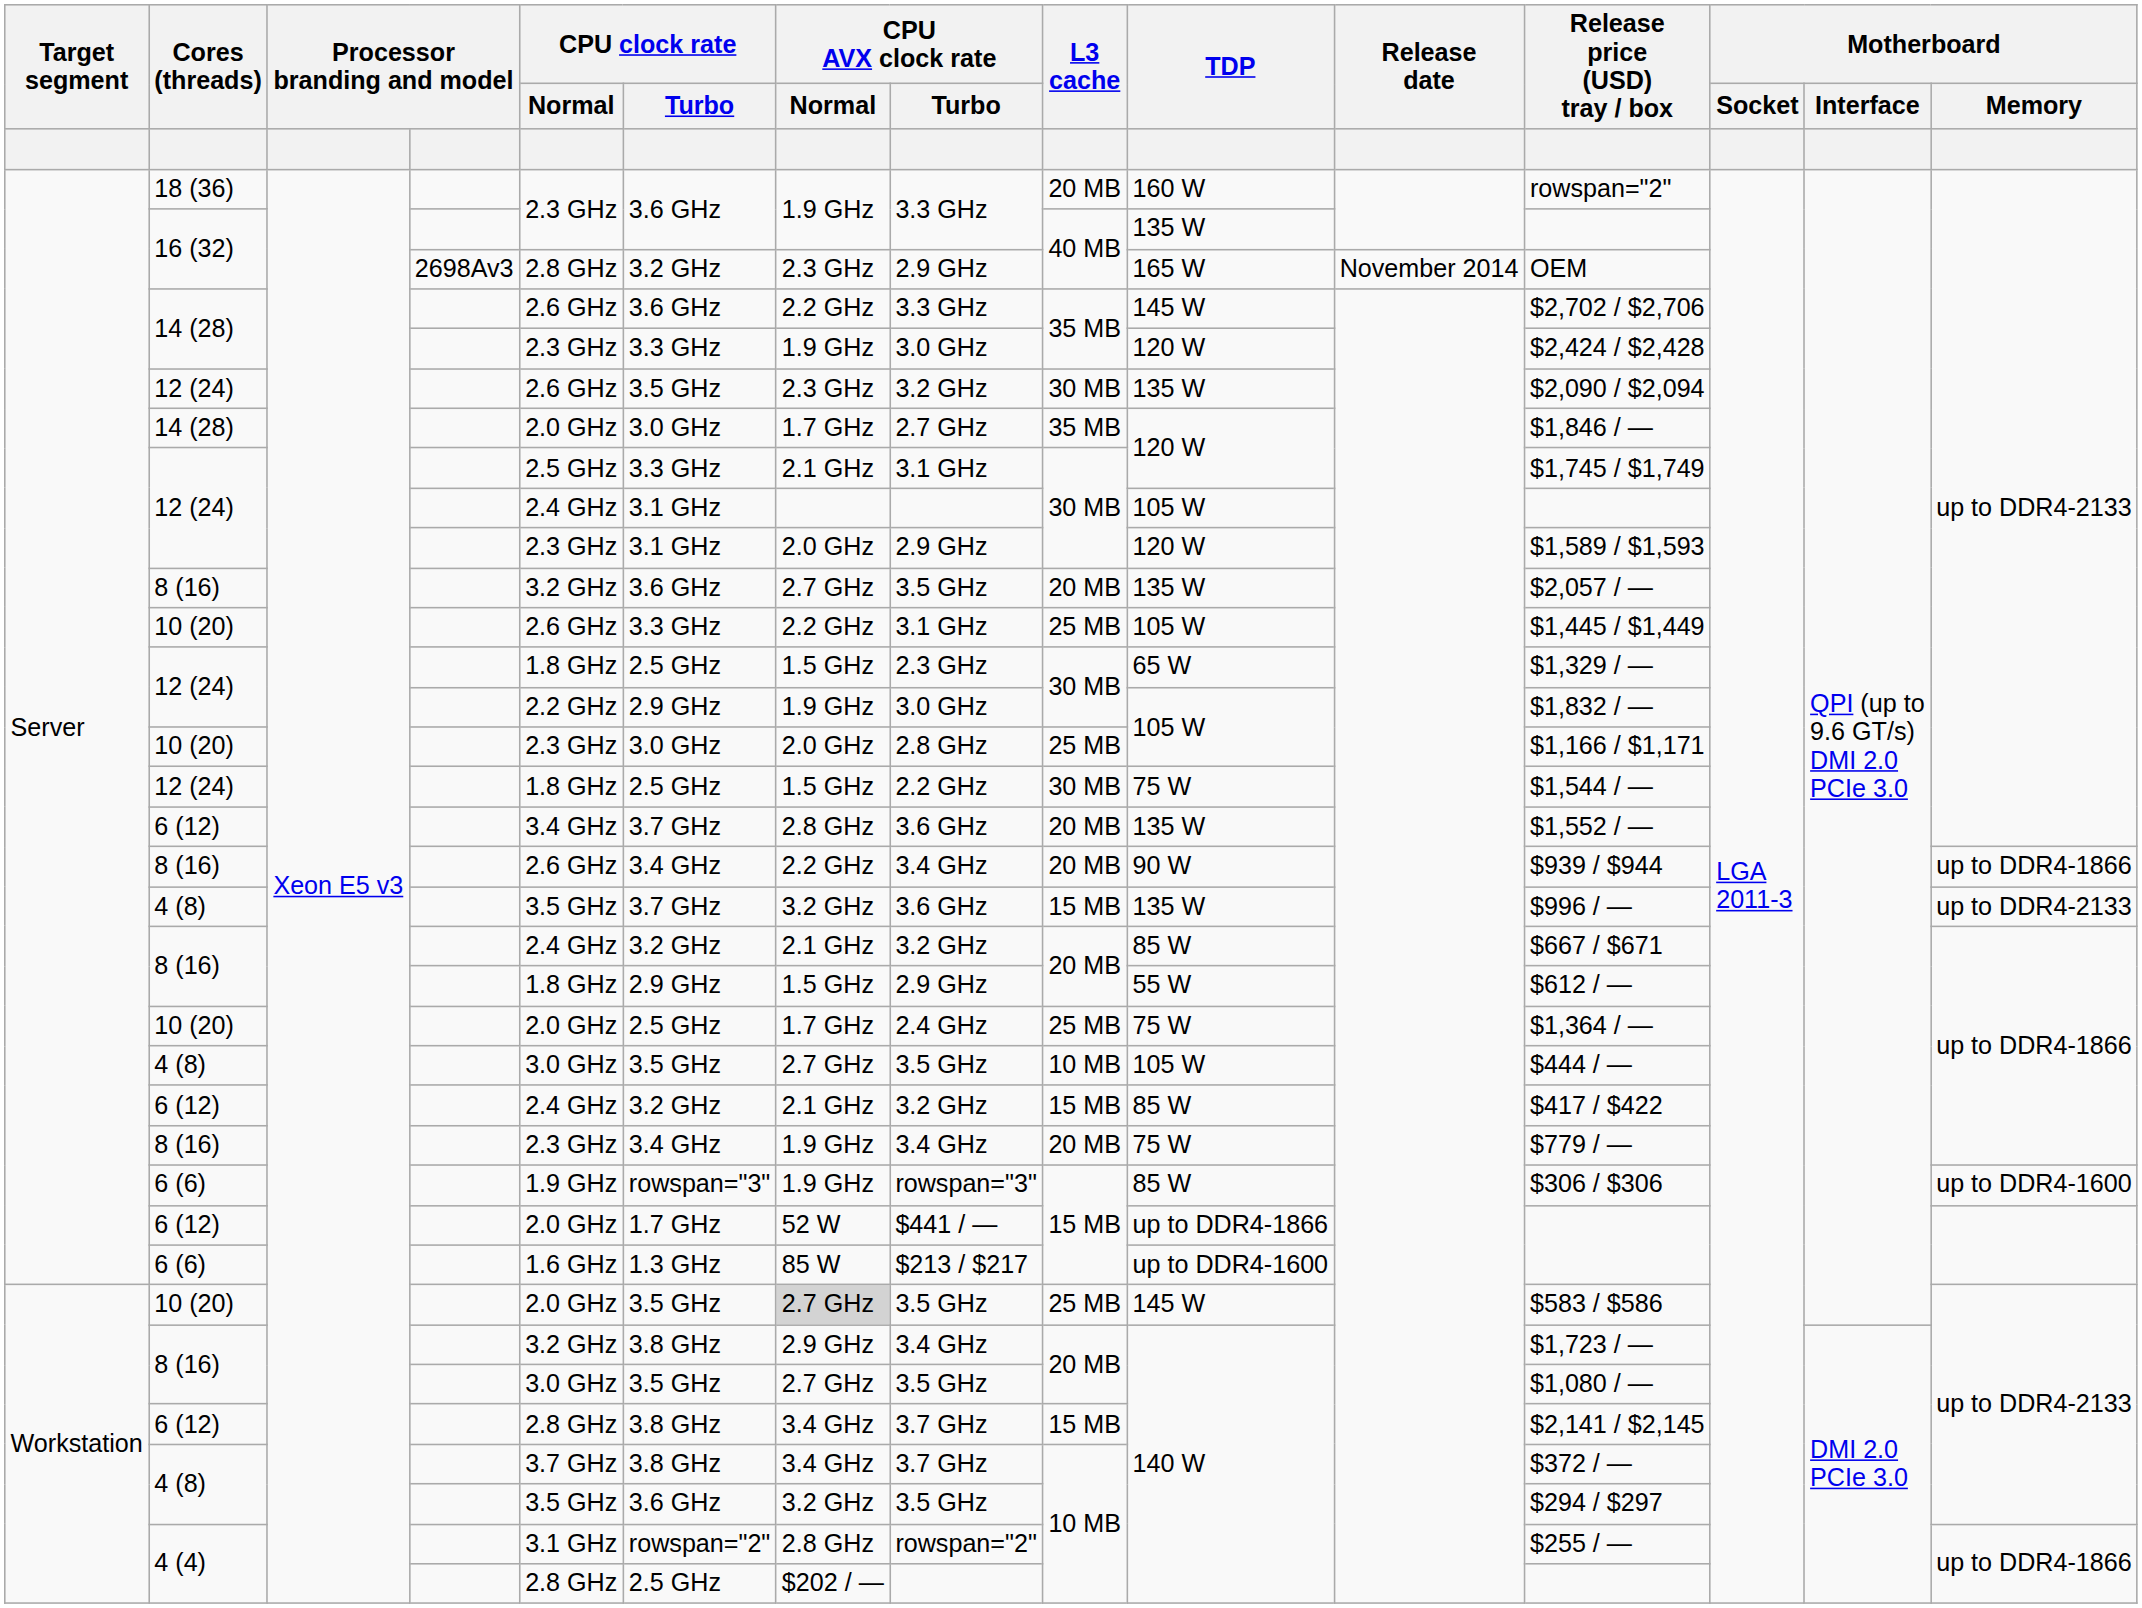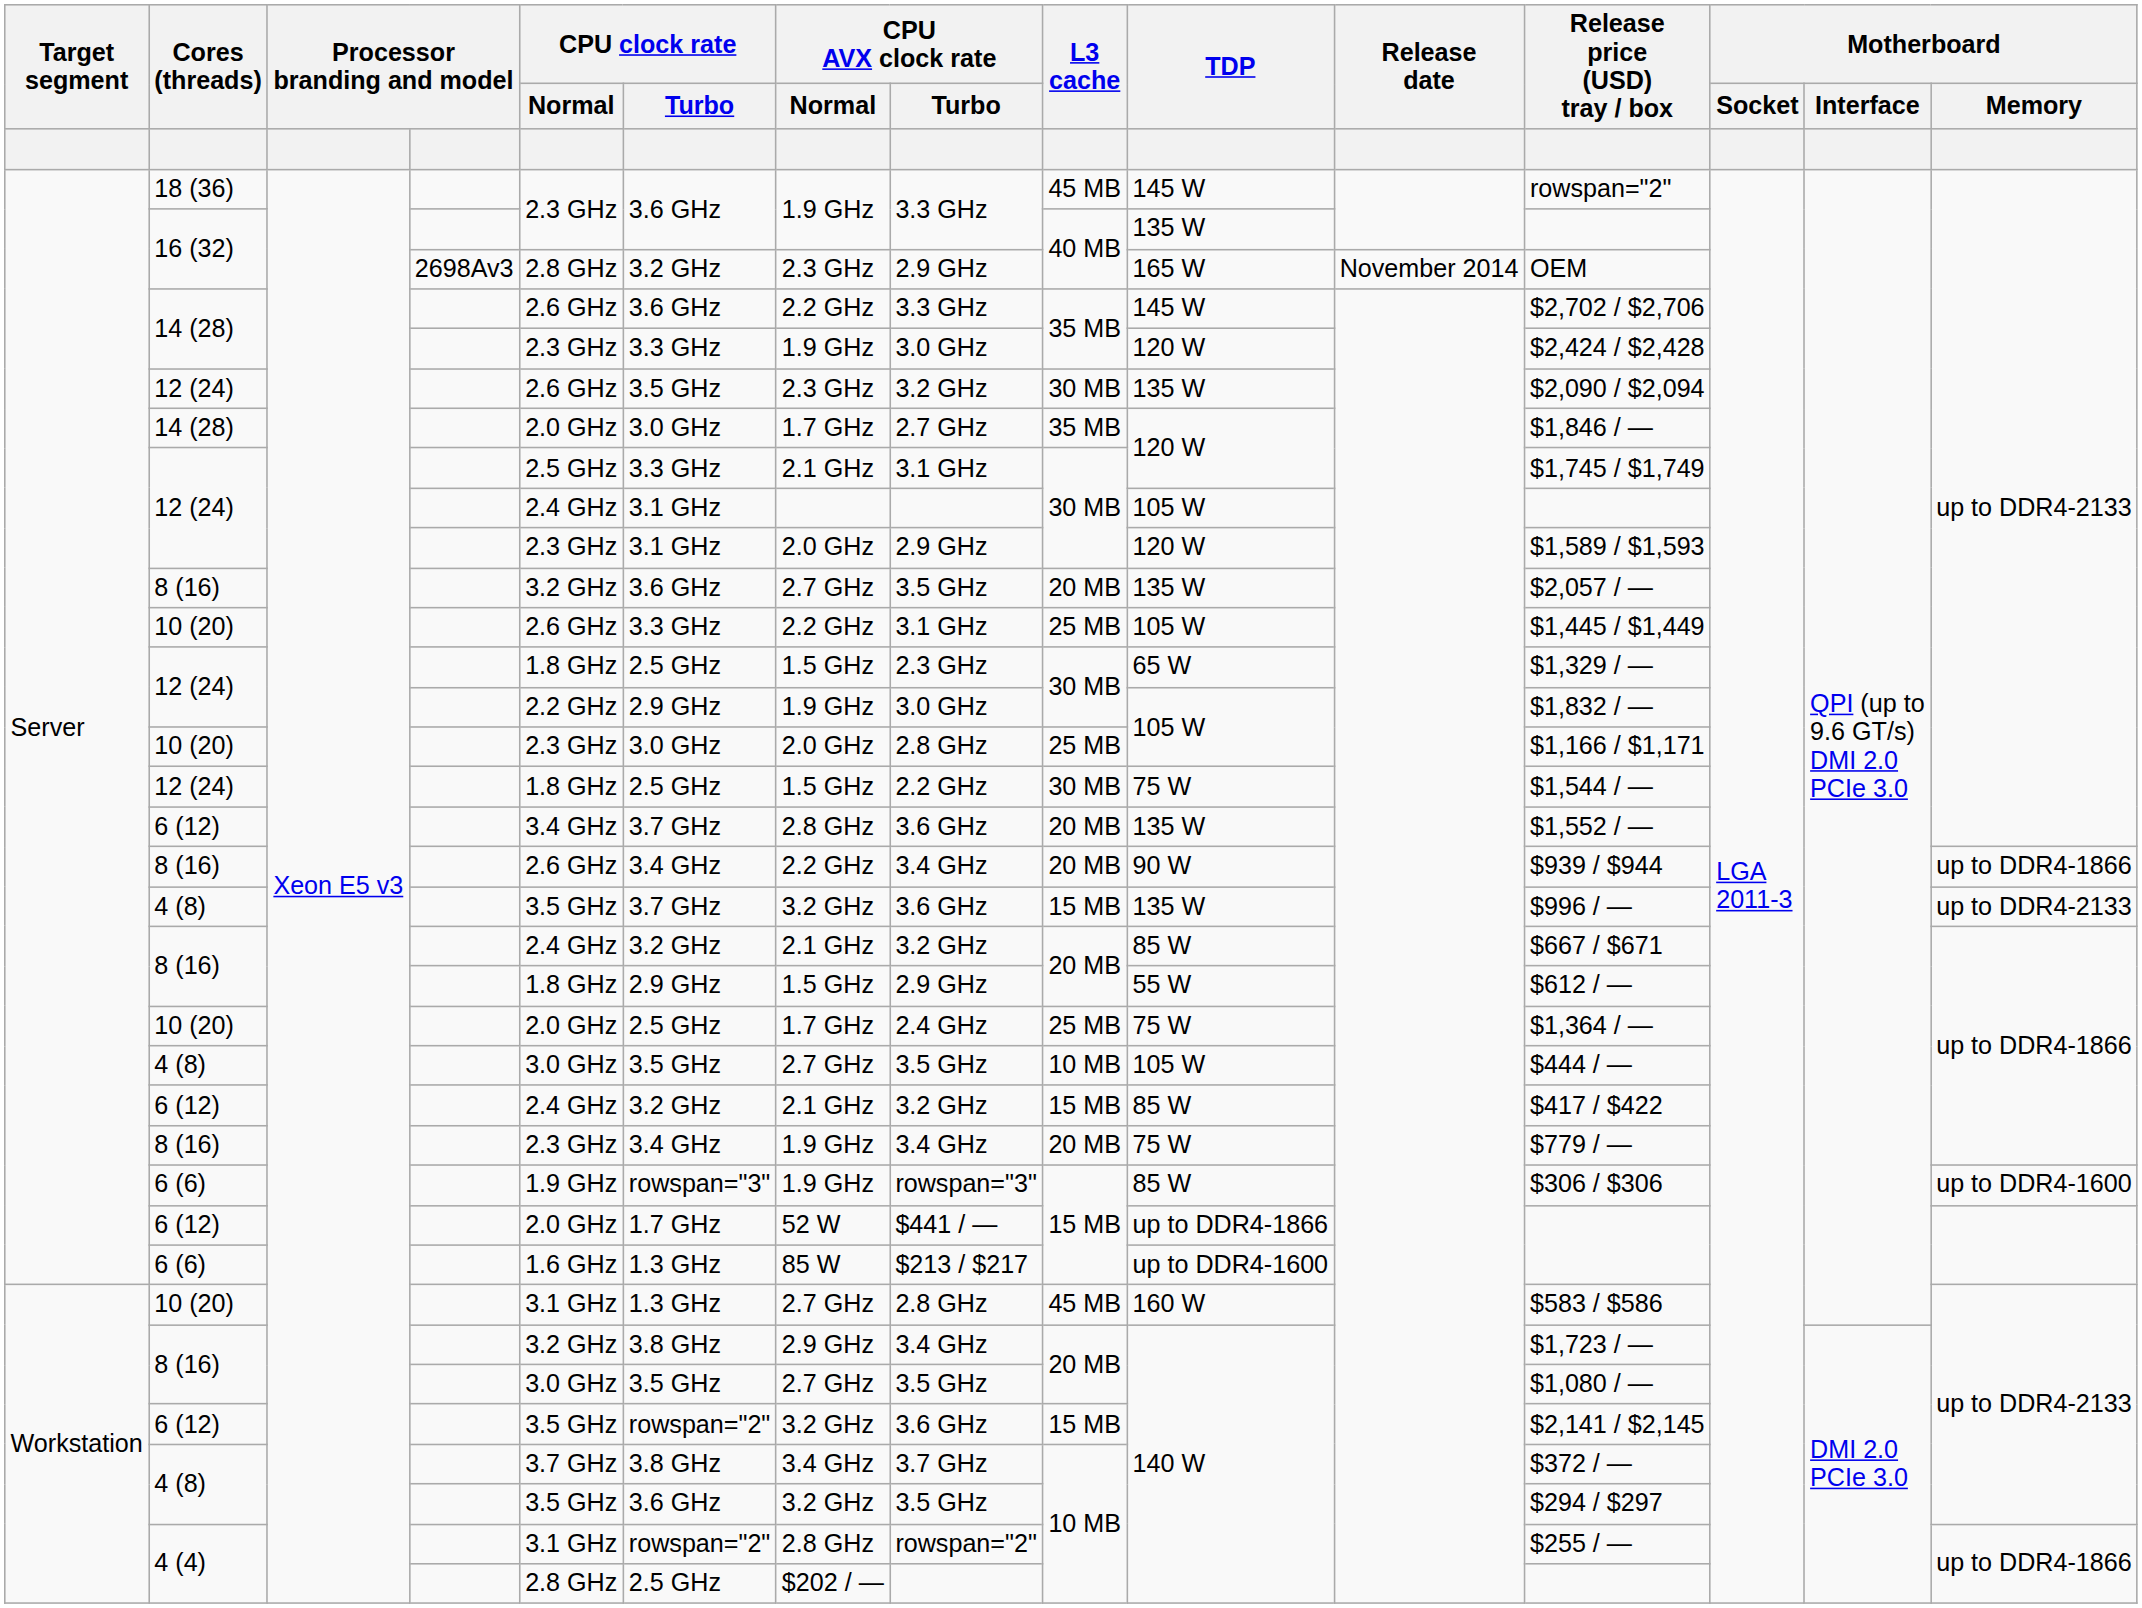(1085, 188) 20 MB -> (1085, 188) 45 MB
(1169, 188) 160 W -> (1169, 188) 145 W
(571, 1304) 2.0 GHz -> (571, 1304) 3.1 GHz
(675, 1304) 3.5 GHz -> (675, 1304) 1.3 GHz
(828, 1304) lightgrey background -> (828, 1304) no background
(941, 1304) 3.5 GHz -> (941, 1304) 2.8 GHz
(1085, 1304) 25 MB -> (1085, 1304) 45 MB
(1169, 1304) 145 W -> (1169, 1304) 160 W
(571, 1423) 2.8 GHz -> (571, 1423) 3.5 GHz
(675, 1423) 3.8 GHz -> (700, 1423) rowspan="2"
(828, 1423) 3.4 GHz -> (828, 1423) 3.2 GHz
(941, 1423) 3.7 GHz -> (941, 1423) 3.6 GHz
